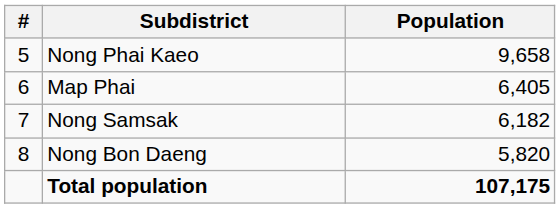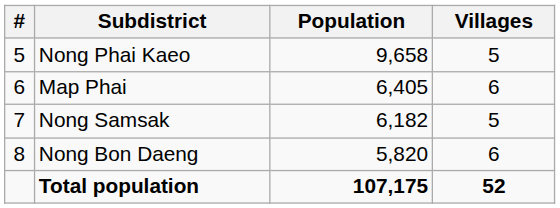+ column: (494, 21)
